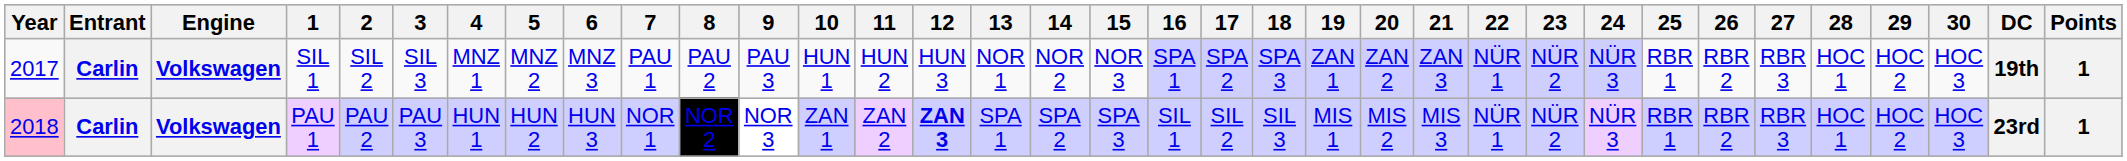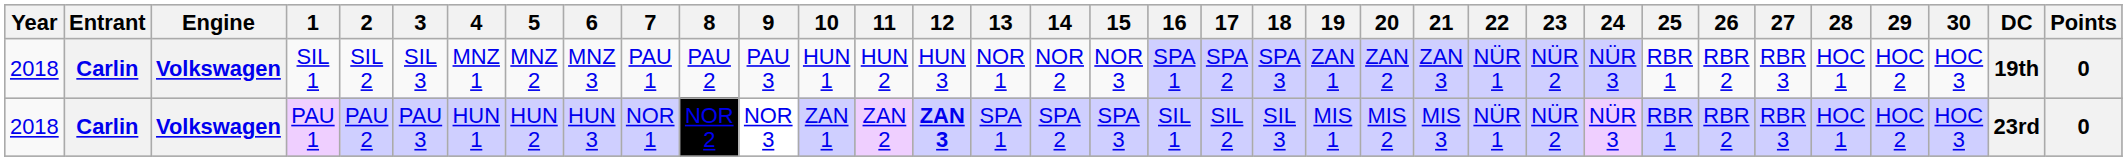(34, 68) 2017 -> (34, 68) 2018
(2084, 68) 1 -> (2084, 68) 0
(34, 127) pink background -> (34, 127) no background
(2084, 127) 1 -> (2084, 127) 0
